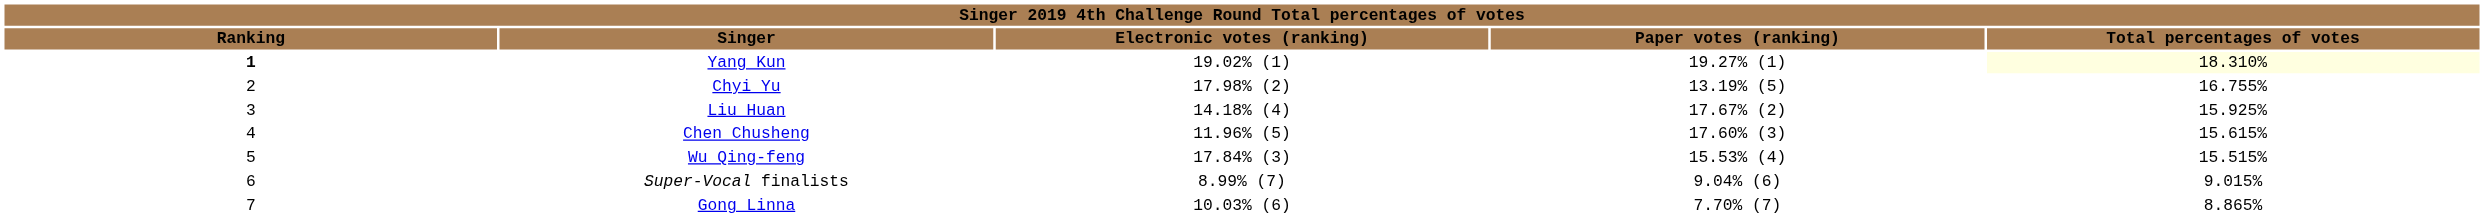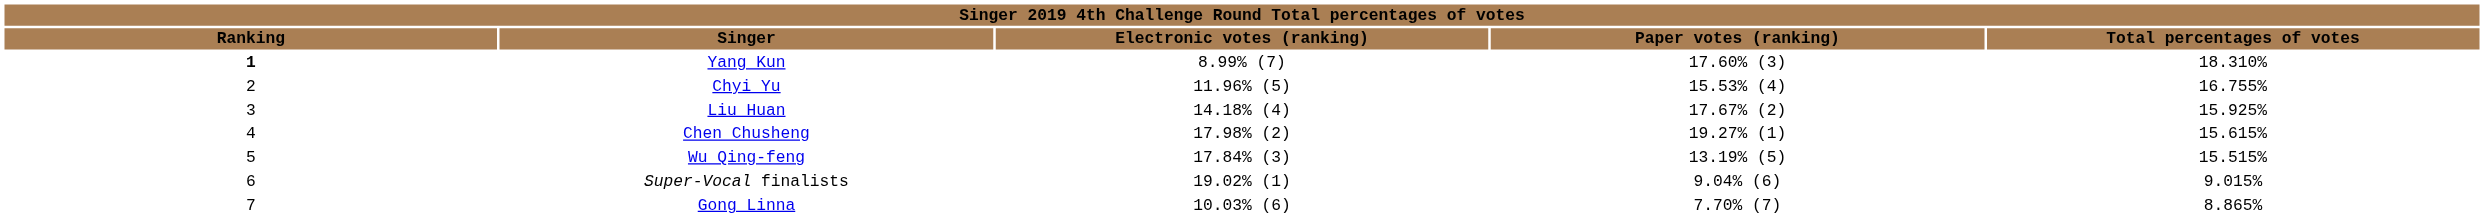(1242, 63) 19.02% (1) -> (1242, 63) 8.99% (7)
(1737, 63) 19.27% (1) -> (1737, 63) 17.60% (3)
(2233, 63) lightyellow background -> (2233, 63) no background
(1242, 86) 17.98% (2) -> (1242, 86) 11.96% (5)
(1737, 86) 13.19% (5) -> (1737, 86) 15.53% (4)
(1242, 134) 11.96% (5) -> (1242, 134) 17.98% (2)
(1737, 134) 17.60% (3) -> (1737, 134) 19.27% (1)
(1737, 158) 15.53% (4) -> (1737, 158) 13.19% (5)
(1242, 181) 8.99% (7) -> (1242, 181) 19.02% (1)
